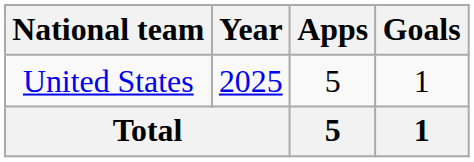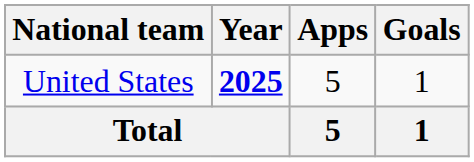(251, 80) normal -> (251, 80) bold
